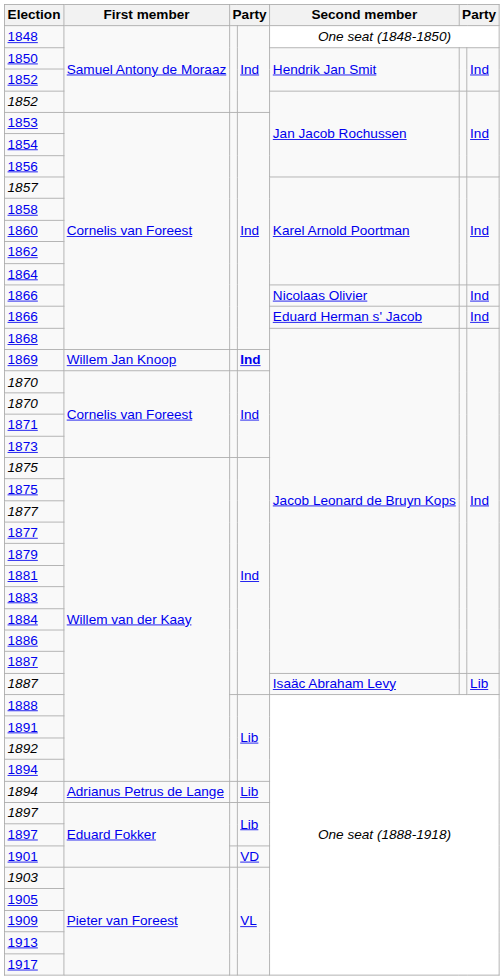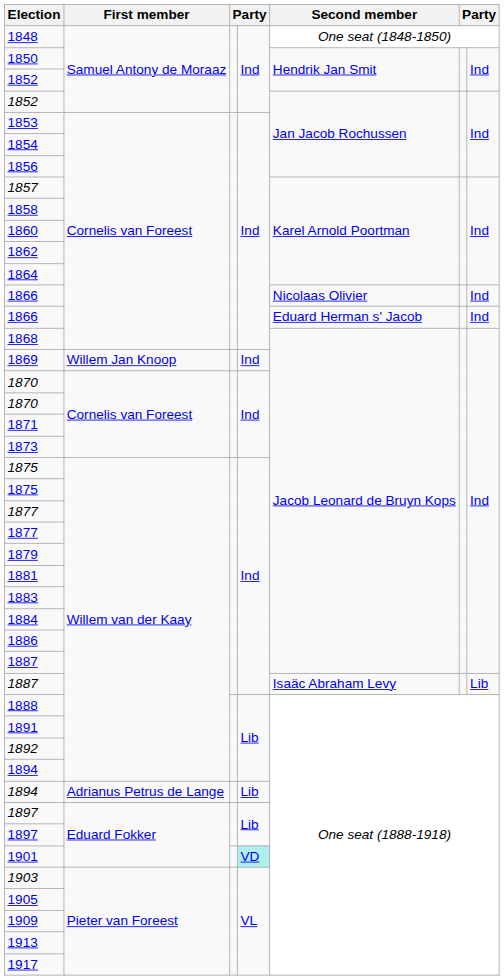(250, 360) bold -> (250, 360) normal
(250, 856) no background -> (250, 856) paleturquoise background
